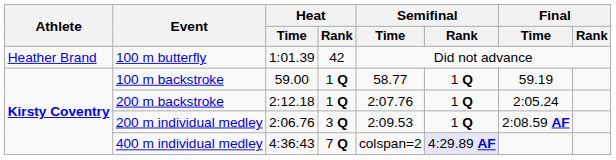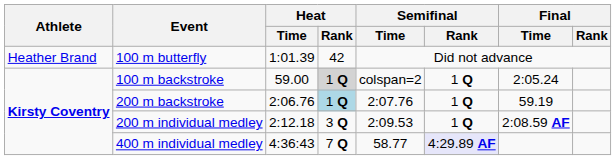(337, 79) no background -> (337, 79) lightgrey background
(390, 79) 58.77 -> (390, 79) colspan=2
(536, 79) 59.19 -> (536, 79) 2:05.24
(292, 101) 2:12.18 -> (292, 101) 2:06.76
(337, 101) no background -> (337, 101) lightblue background
(536, 101) 2:05.24 -> (536, 101) 59.19
(292, 123) 2:06.76 -> (292, 123) 2:12.18
(390, 144) colspan=2 -> (390, 144) 58.77
